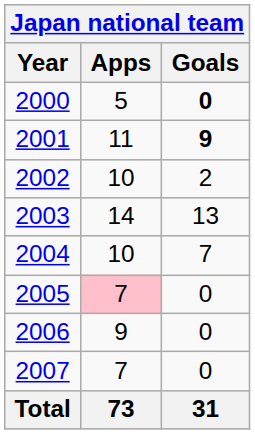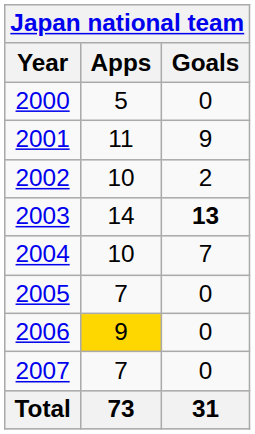(206, 100) bold -> (206, 100) normal
(206, 139) bold -> (206, 139) normal
(206, 216) normal -> (206, 216) bold
(121, 293) pink background -> (121, 293) no background
(121, 332) no background -> (121, 332) gold background
